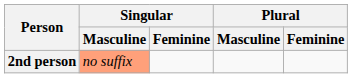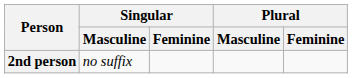(107, 61) lightsalmon background -> (107, 61) no background
